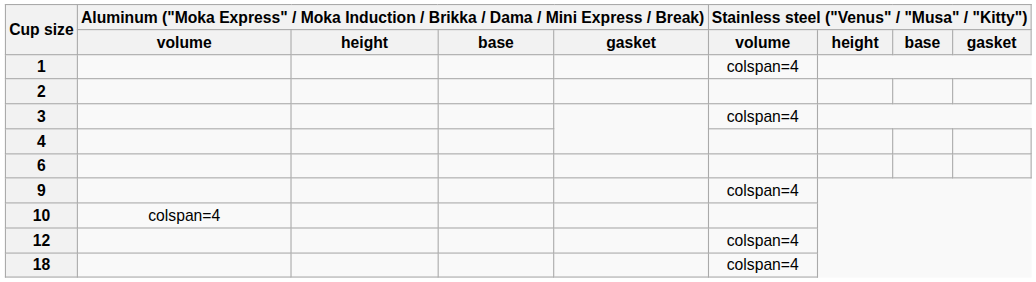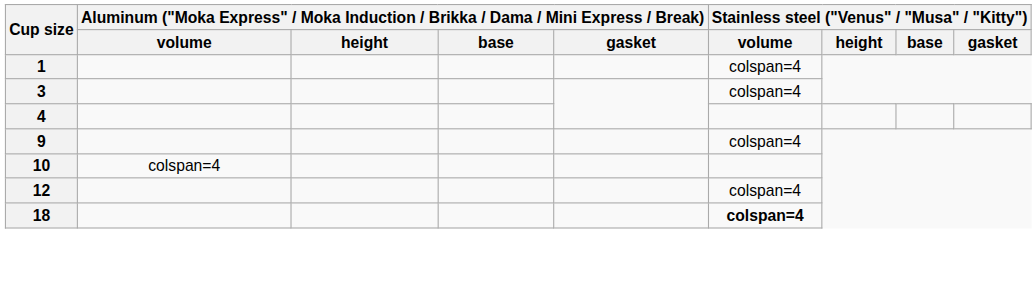- row: (41, 92)
- row: (41, 166)
(763, 265) normal -> (765, 216) bold
